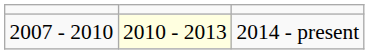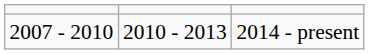(175, 31) lightyellow background -> (175, 31) no background
